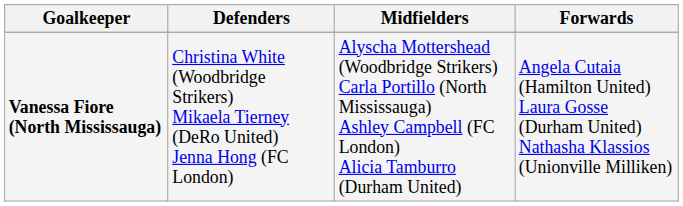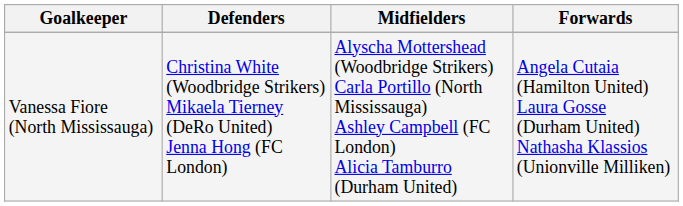(85, 116) bold -> (81, 116) normal
